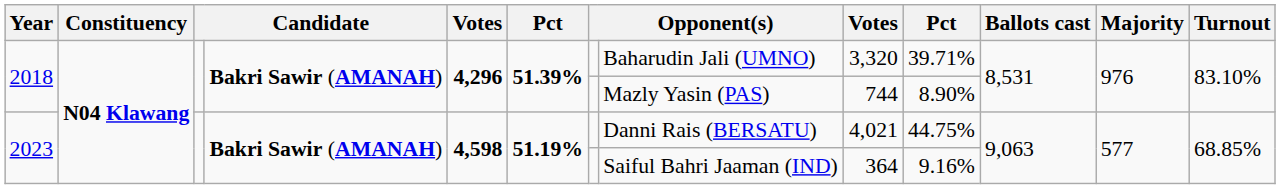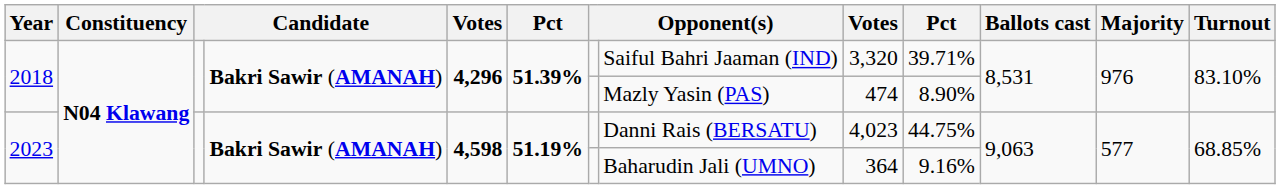(709, 58) Baharudin Jali (UMNO) -> (721, 58) Saiful Bahri Jaaman (IND)
(882, 94) 744 -> (882, 94) 474
(873, 129) 4,021 -> (873, 129) 4,023
(721, 165) Saiful Bahri Jaaman (IND) -> (709, 165) Baharudin Jali (UMNO)
